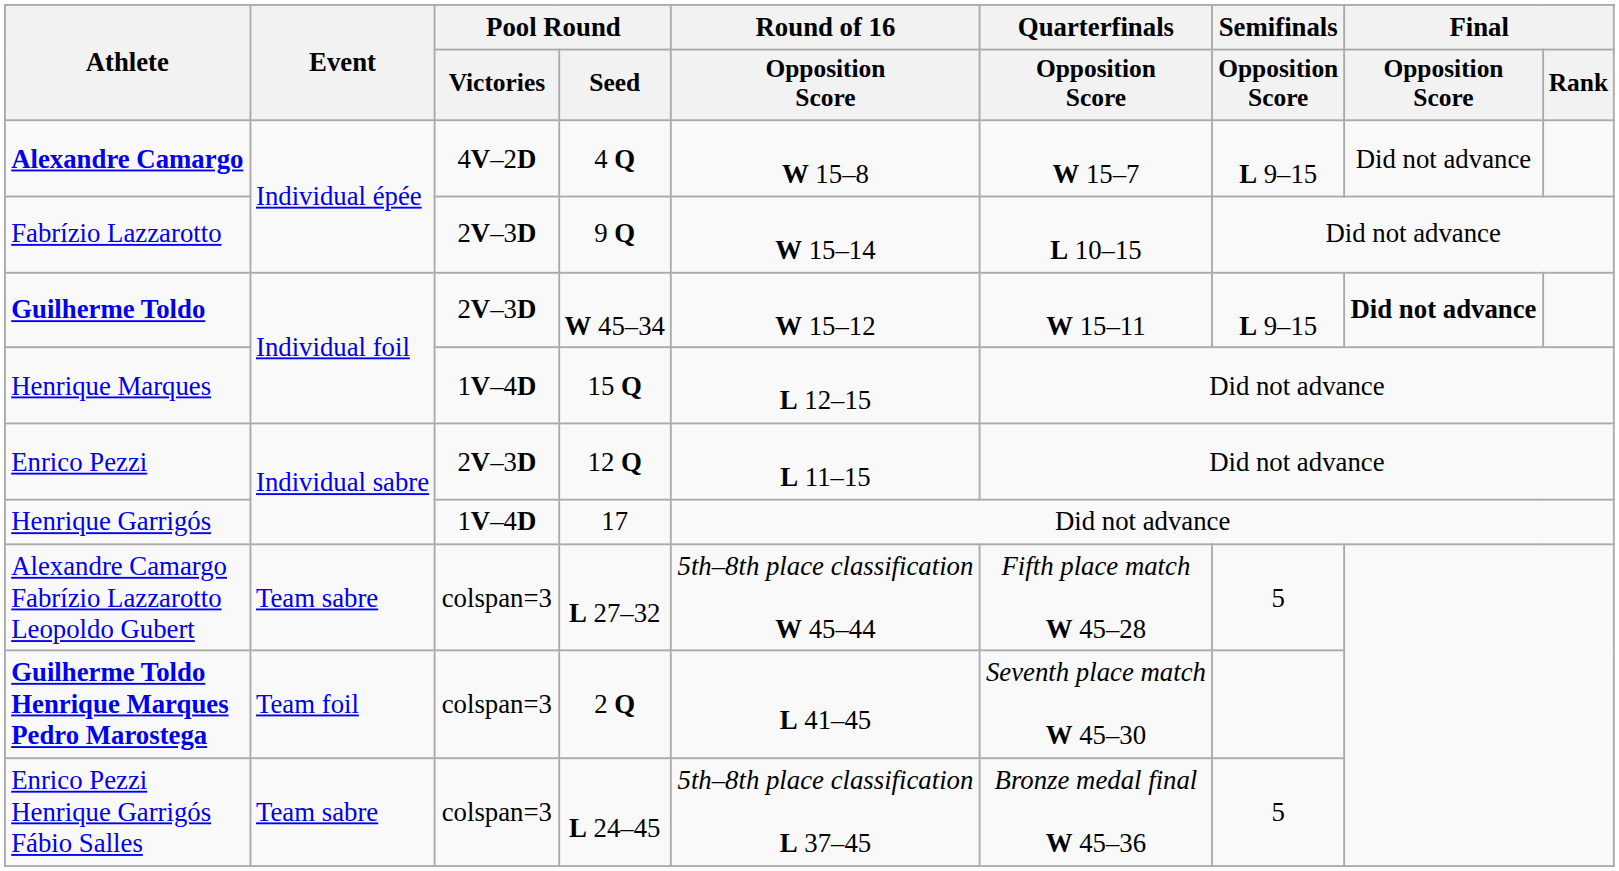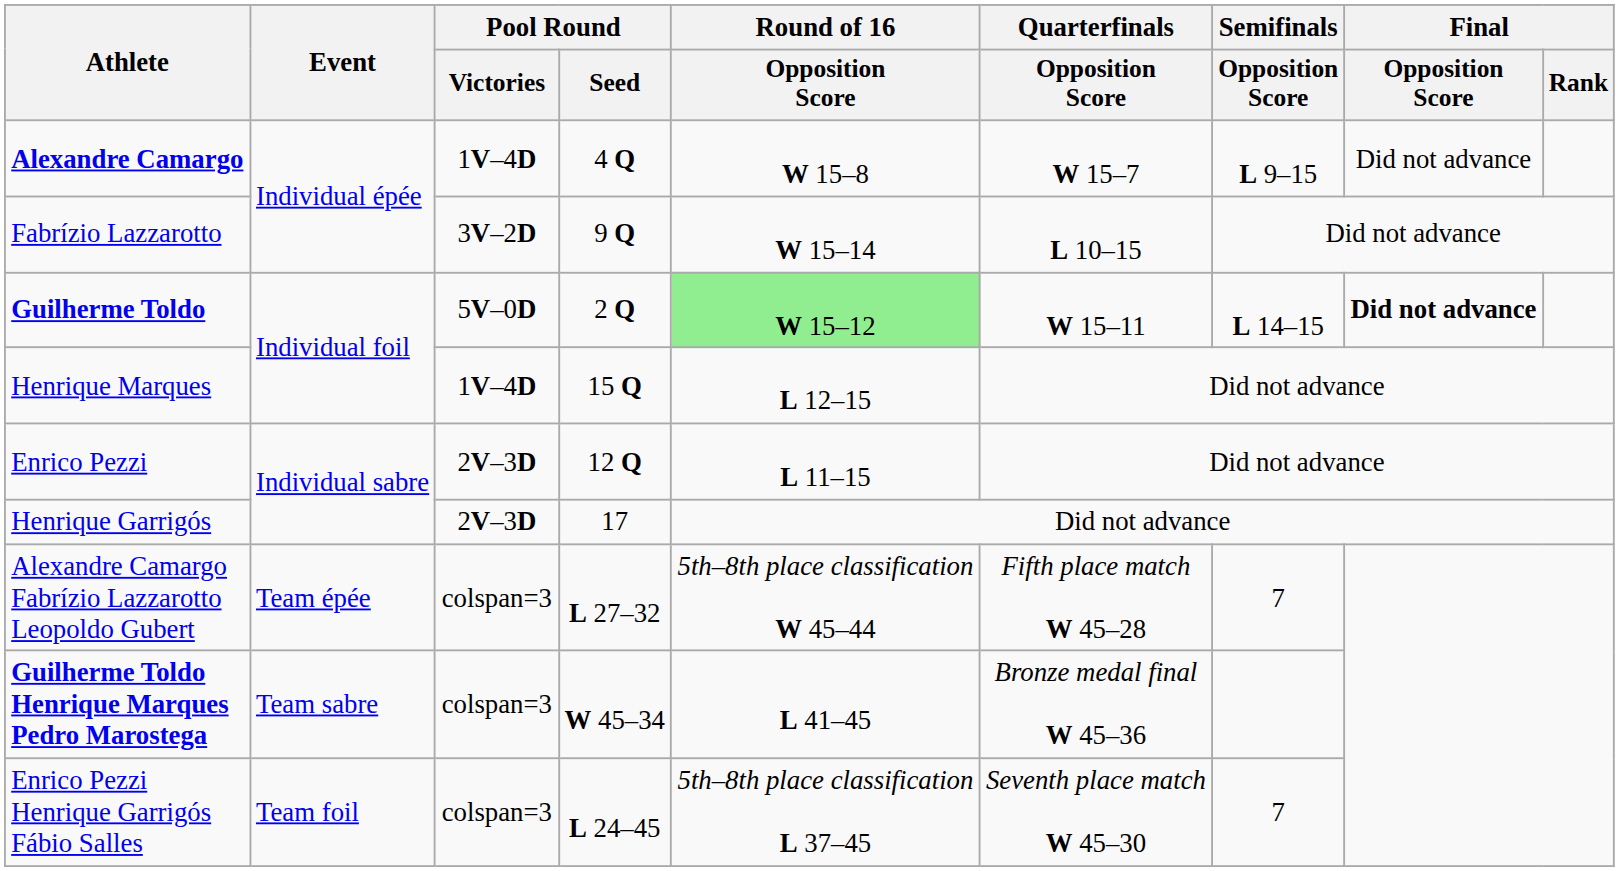(497, 158) 4V–2D -> (497, 158) 1V–4D
(497, 234) 2V–3D -> (497, 234) 3V–2D
(497, 310) 2V–3D -> (497, 310) 5V–0D
(615, 325) W 45–34 -> (615, 310) 2 Q
(825, 325) no background -> (825, 325) lightgreen background
(1278, 325) L 9–15 -> (1278, 325) L 14–15
(497, 521) 1V–4D -> (497, 521) 2V–3D
(317, 597) Team sabre -> (313, 597) Team épée
(1278, 597) 5 -> (1278, 597) 7
(307, 704) Team foil -> (317, 704) Team sabre
(615, 704) 2 Q -> (615, 720) W 45–34
(1096, 704) Seventh place match W 45–30 -> (1096, 704) Bronze medal final W 45–36
(317, 812) Team sabre -> (307, 812) Team foil
(1096, 812) Bronze medal final W 45–36 -> (1096, 812) Seventh place match W 45–30
(1278, 812) 5 -> (1278, 812) 7
